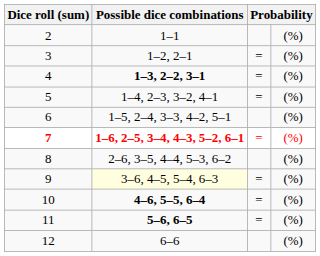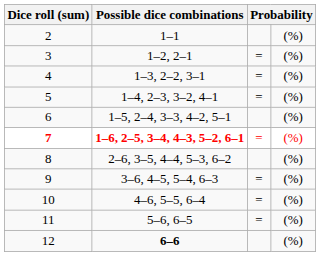(170, 76) bold -> (170, 76) normal
(170, 179) lightyellow background -> (170, 179) no background
(170, 199) bold -> (170, 199) normal
(170, 220) bold -> (170, 220) normal
(170, 240) normal -> (170, 240) bold
